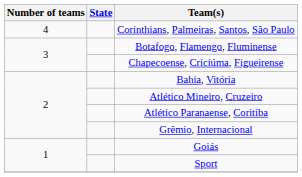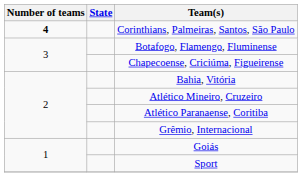(46, 29) normal -> (46, 29) bold
